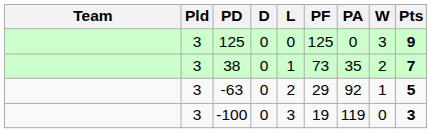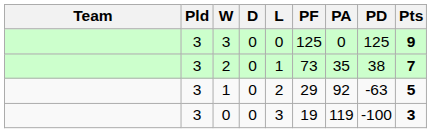columns swapped: (382, 16) <-> (232, 16)
